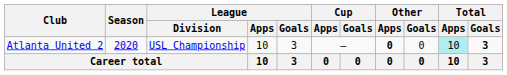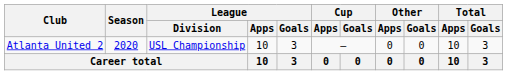(390, 45) bold -> (390, 45) normal
(453, 45) paleturquoise background -> (453, 45) no background
(485, 45) bold -> (485, 45) normal
